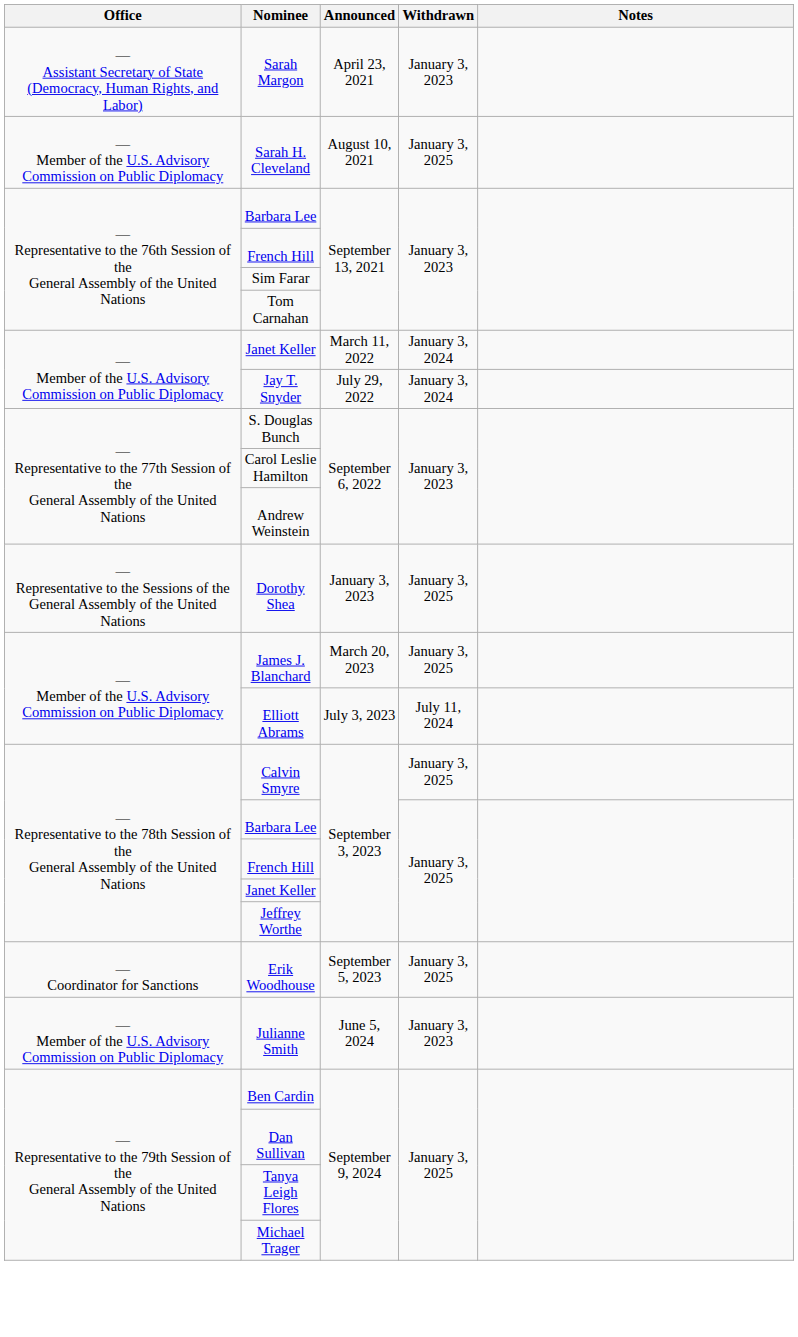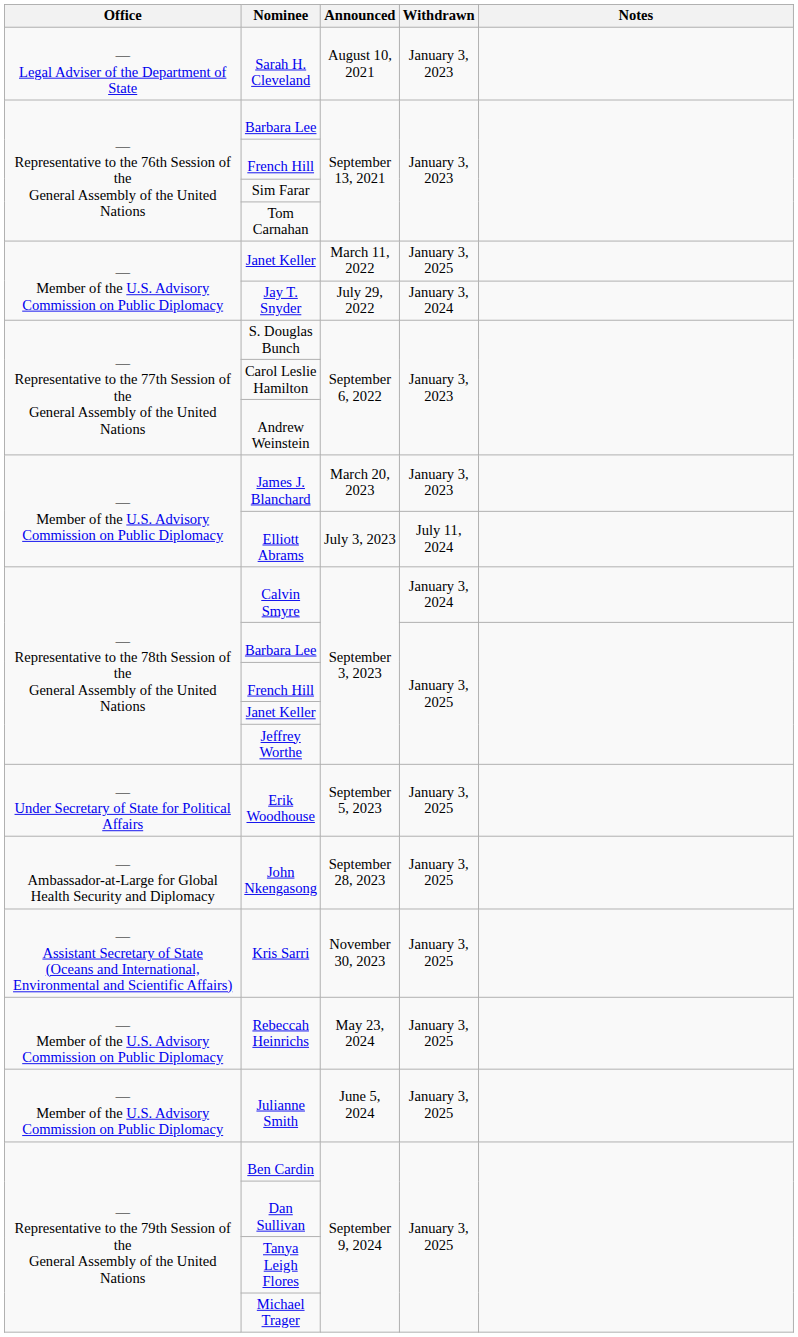- row: (281, 71)
(123, 160) — Member of the U.S. Advisory Commission on Public Diplomacy -> (123, 71) — Legal Adviser of the Department of State
(438, 152) January 3, 2025 -> (439, 63) January 3, 2023
(438, 349) January 3, 2024 -> (439, 261) January 3, 2025
- row: (281, 596)
(438, 660) January 3, 2025 -> (439, 482) January 3, 2023
(438, 771) January 3, 2025 -> (439, 594) January 3, 2024
(123, 977) — Coordinator for Sanctions -> (123, 808) — Under Secretary of State for Political Affairs
+ row: (281, 880)
+ row: (281, 952)
+ row: (281, 1033)
(438, 1033) January 3, 2023 -> (439, 1105) January 3, 2025
